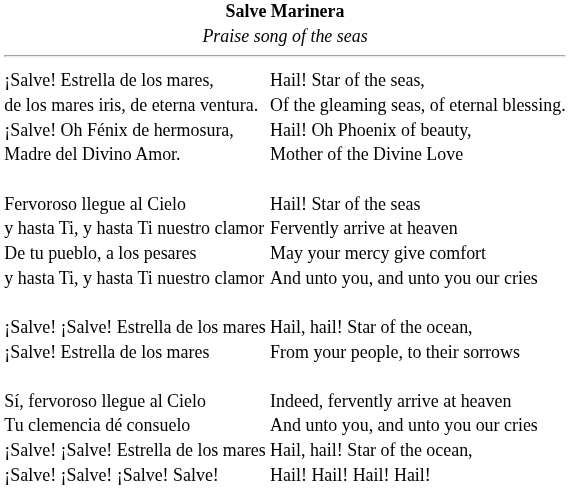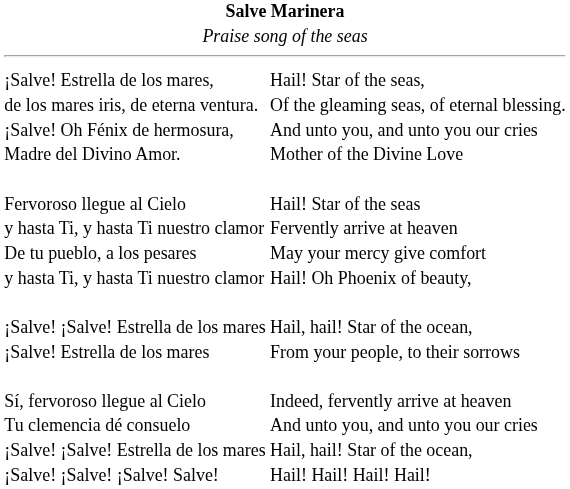(371, 130) Hail! Oh Phoenix of beauty, -> (404, 130) And unto you, and unto you our cries
(404, 277) And unto you, and unto you our cries -> (371, 277) Hail! Oh Phoenix of beauty,
